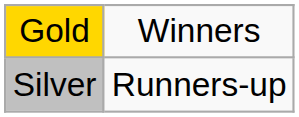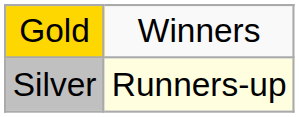(199, 84) no background -> (199, 84) lightyellow background
